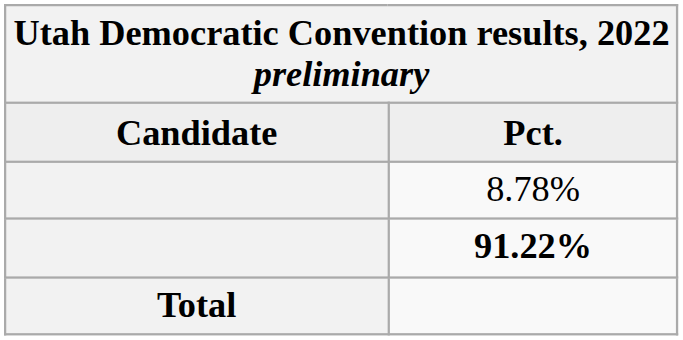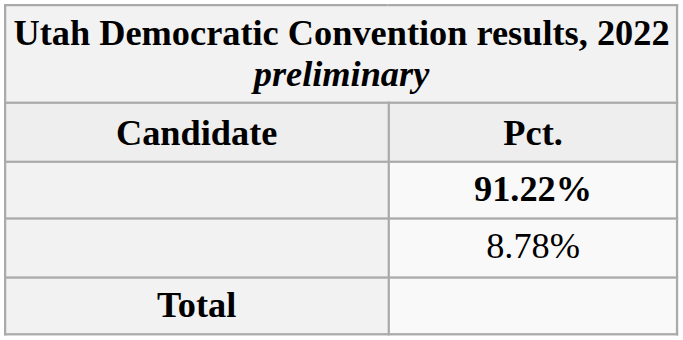rows swapped: (533, 246) <-> (533, 189)
